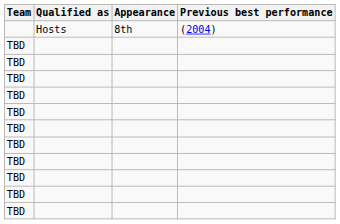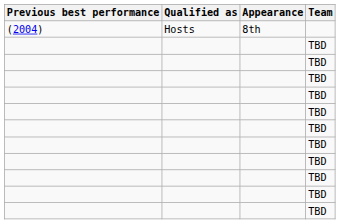columns swapped: (19, 13) <-> (256, 13)
